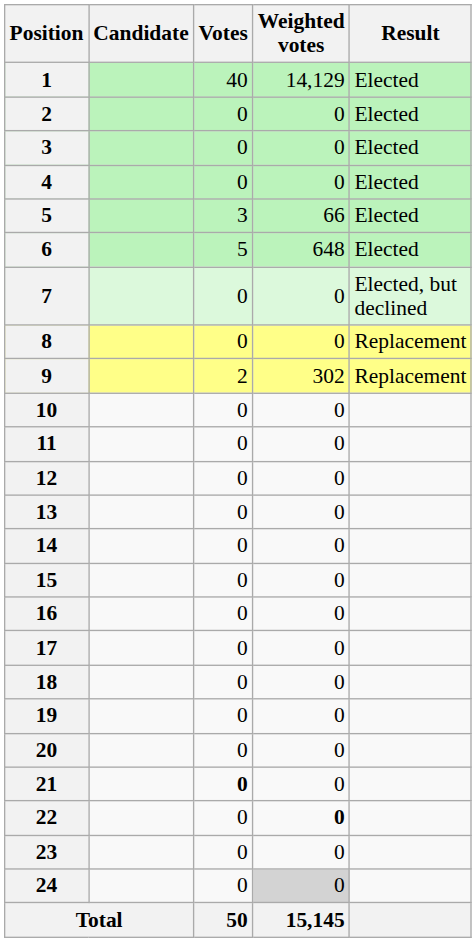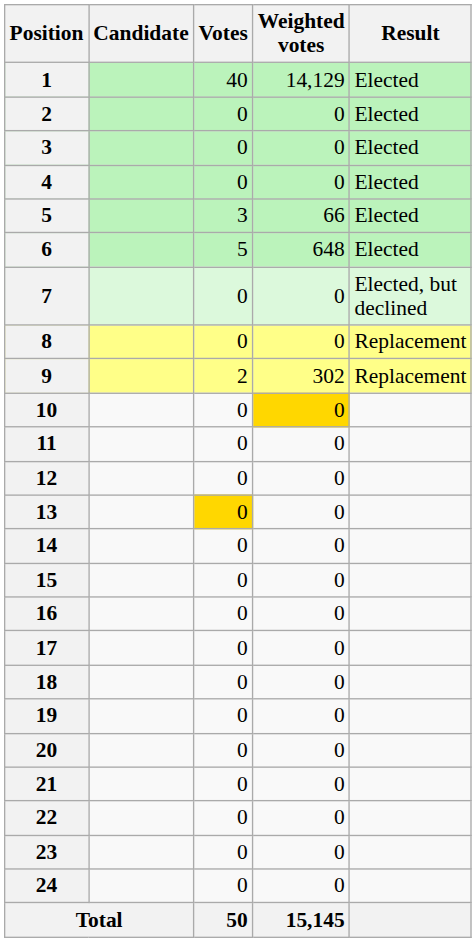(339, 409) no background -> (339, 409) gold background
(242, 511) no background -> (242, 511) gold background
(242, 783) bold -> (242, 783) normal
(339, 817) bold -> (339, 817) normal
(339, 885) lightgrey background -> (339, 885) no background
